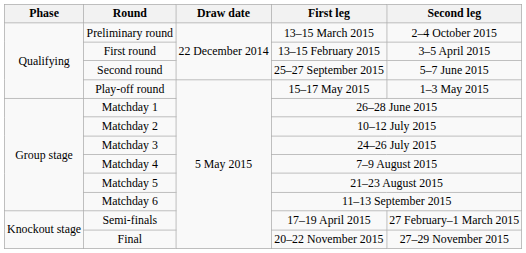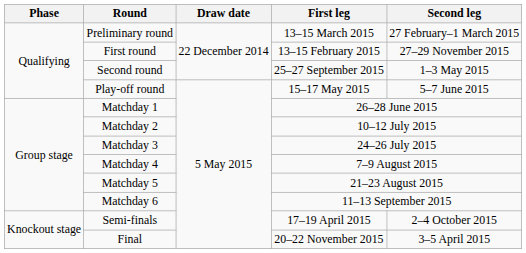(454, 32) 2–4 October 2015 -> (454, 32) 27 February–1 March 2015
(454, 51) 3–5 April 2015 -> (454, 51) 27–29 November 2015
(454, 70) 5–7 June 2015 -> (454, 70) 1–3 May 2015
(454, 88) 1–3 May 2015 -> (454, 88) 5–7 June 2015
(454, 220) 27 February–1 March 2015 -> (454, 220) 2–4 October 2015
(454, 239) 27–29 November 2015 -> (454, 239) 3–5 April 2015
